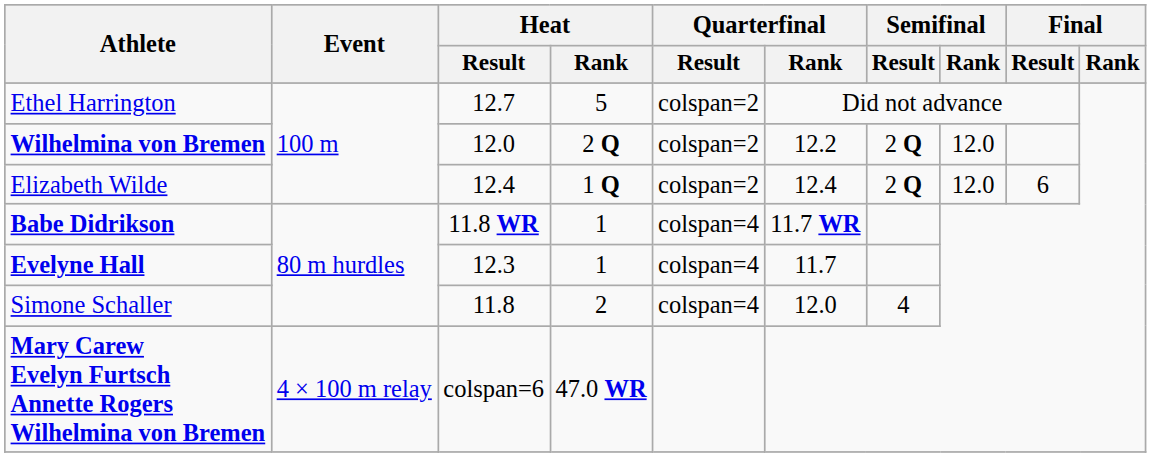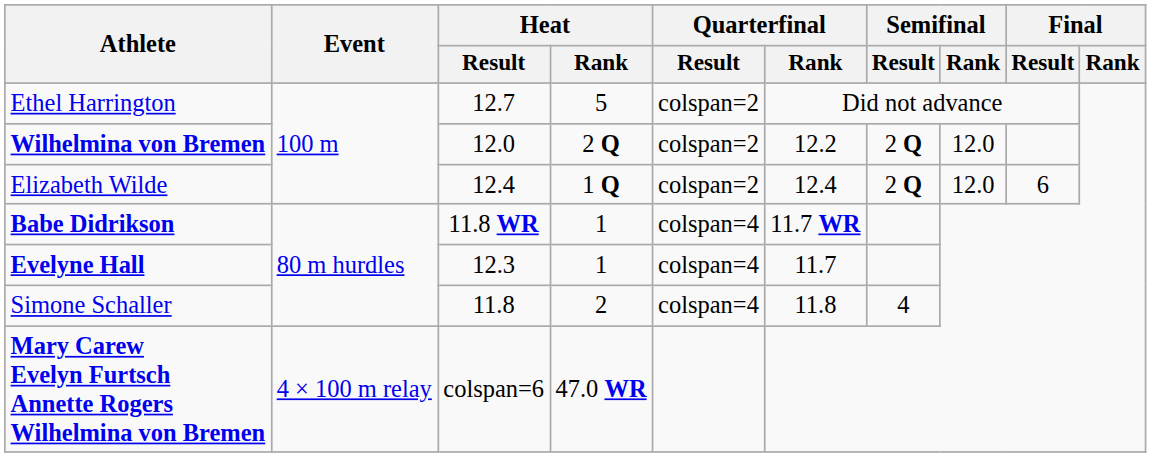(815, 305) 12.0 -> (815, 305) 11.8
